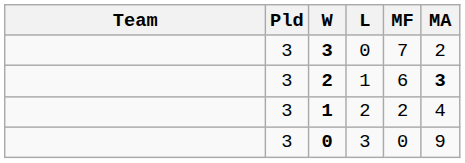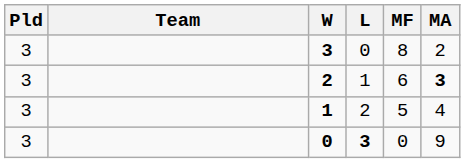columns swapped: (135, 20) <-> (287, 20)
(403, 50) 7 -> (403, 50) 8
(403, 112) 2 -> (403, 112) 5
(365, 142) normal -> (365, 142) bold
